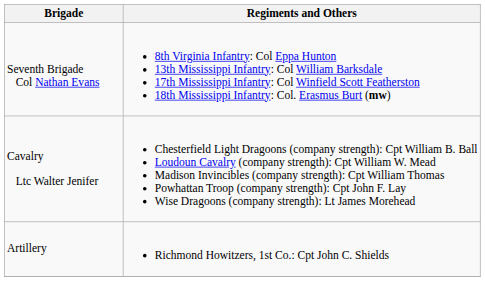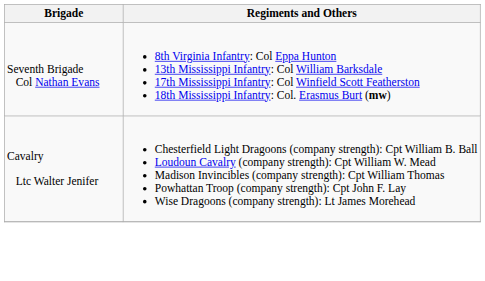- row: (27, 249)
